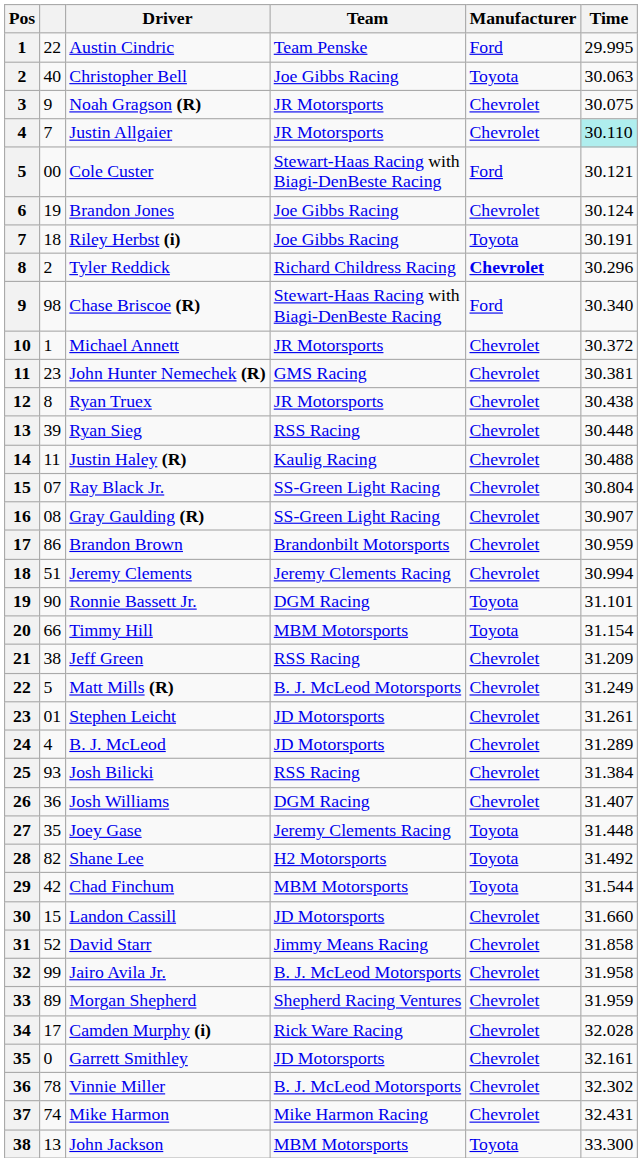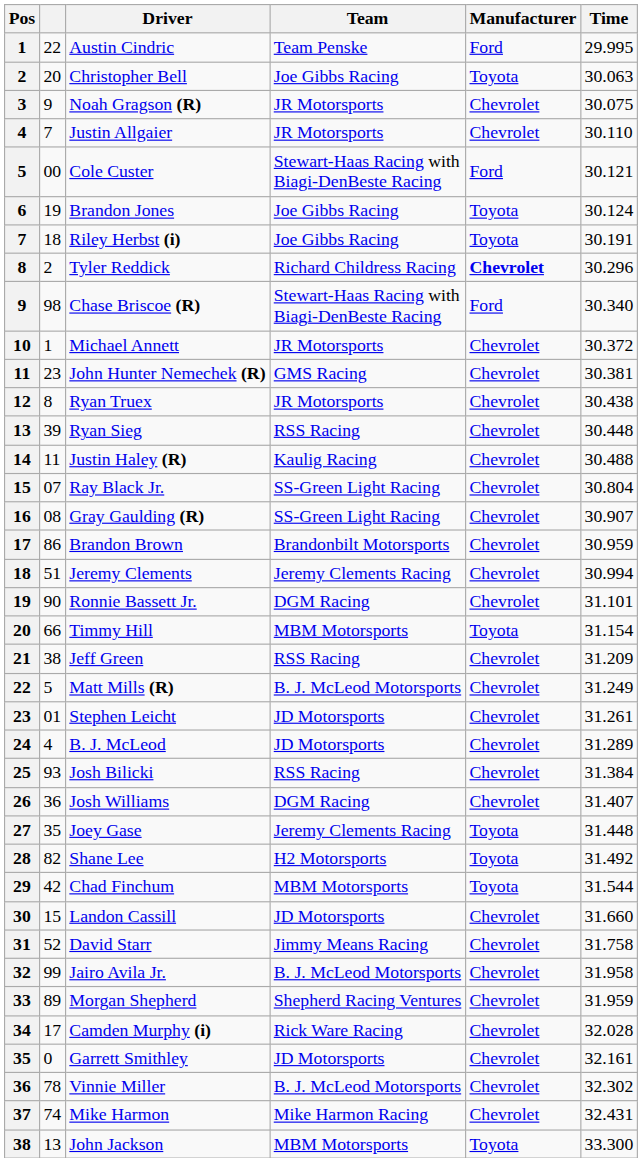(52, 75) 40 -> (52, 75) 20
(609, 132) paleturquoise background -> (609, 132) no background
(504, 209) Chevrolet -> (494, 209) Toyota
(494, 601) Toyota -> (504, 601) Chevrolet
(609, 943) 31.858 -> (609, 943) 31.758
